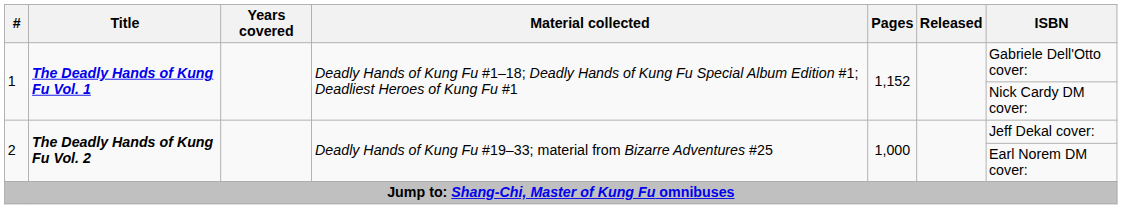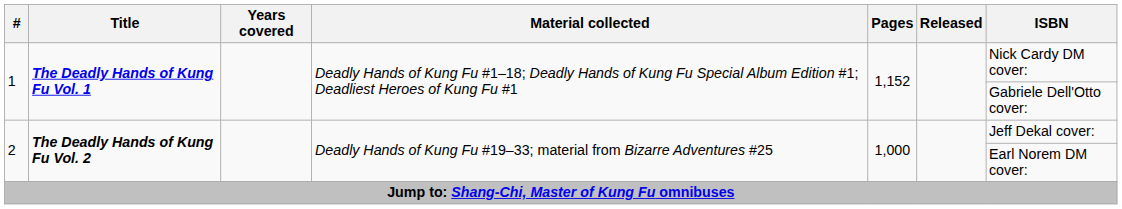(1045, 62) Gabriele Dell'Otto cover: -> (1037, 62) Nick Cardy DM cover:
(1037, 101) Nick Cardy DM cover: -> (1045, 101) Gabriele Dell'Otto cover:
